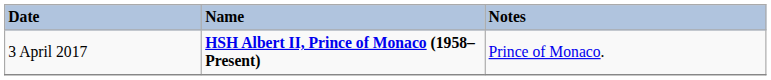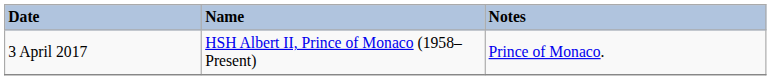(340, 51) bold -> (334, 51) normal
